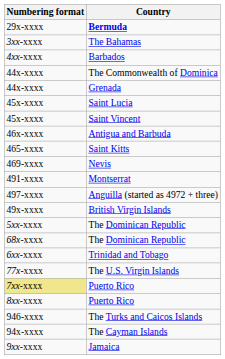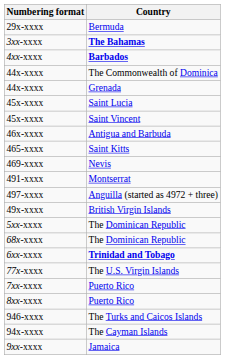(108, 27) bold -> (106, 27) normal
(115, 42) normal -> (117, 42) bold
(107, 57) normal -> (108, 57) bold
(128, 255) normal -> (132, 255) bold
(24, 286) khaki background -> (24, 286) no background
